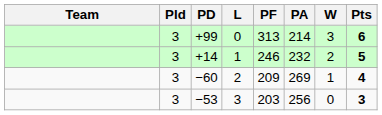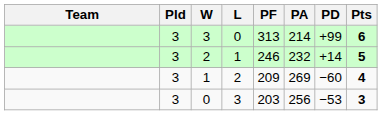columns swapped: (331, 15) <-> (206, 15)
